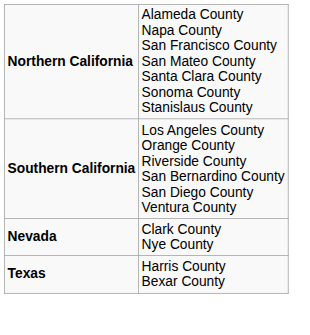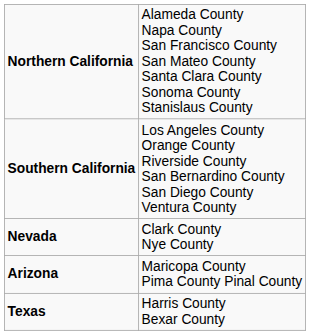+ row: (33, 274)
